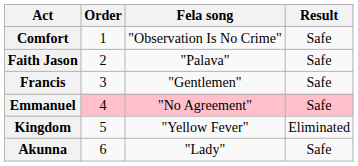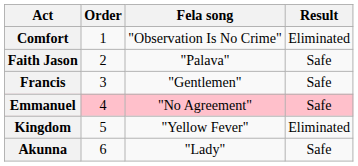(319, 37) Safe -> (319, 37) Eliminated
